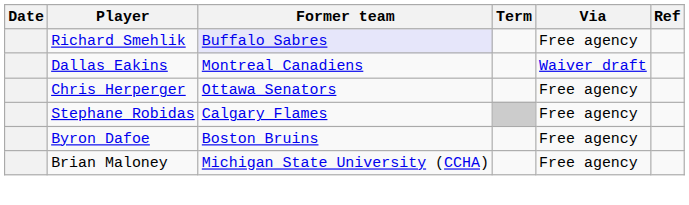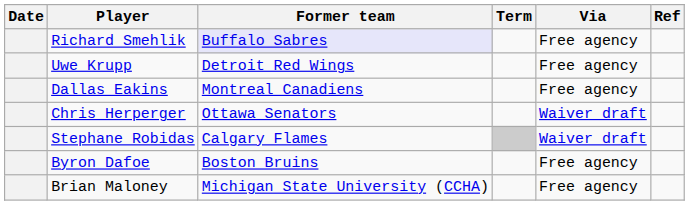+ row: (92, 65)
(593, 65) Waiver draft -> (588, 90) Free agency
(588, 90) Free agency -> (593, 114) Waiver draft
(588, 114) Free agency -> (593, 139) Waiver draft
